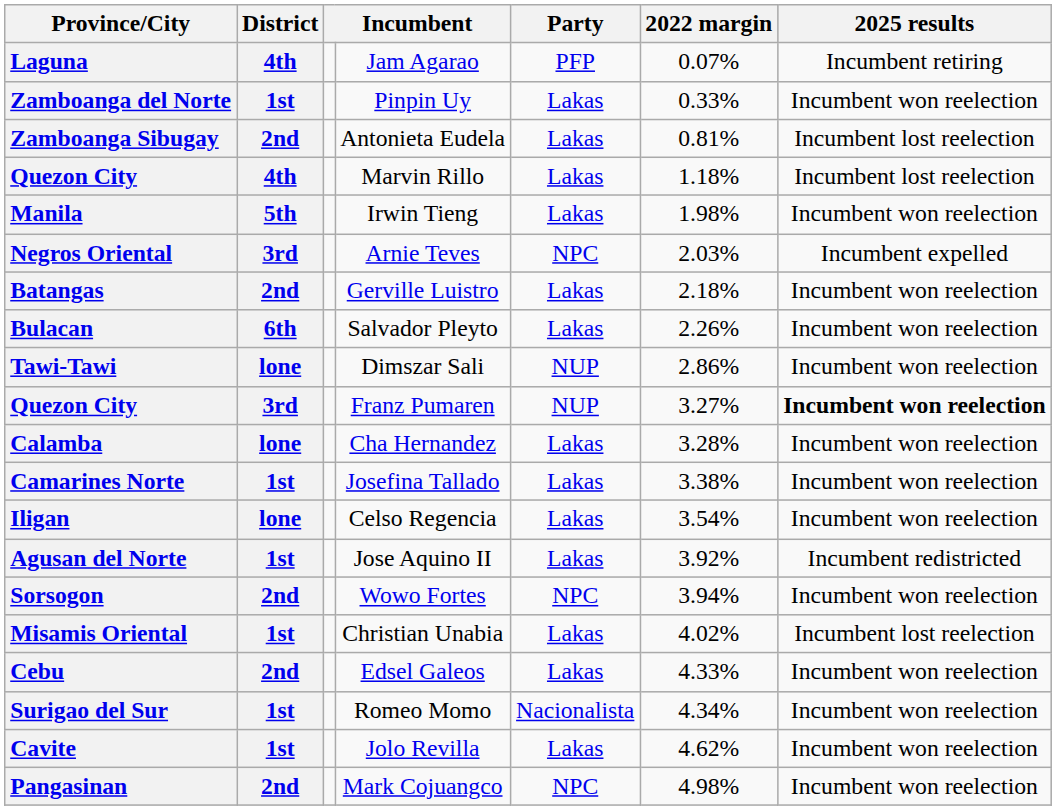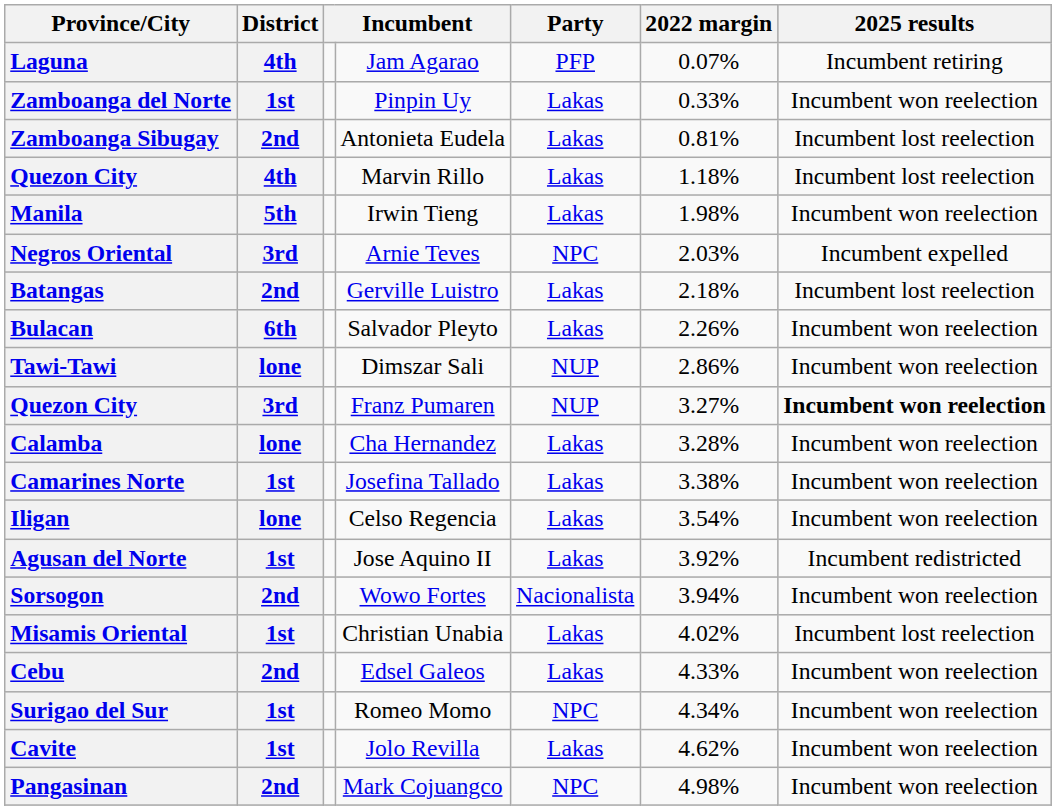(914, 290) Incumbent won reelection -> (914, 290) Incumbent lost reelection
(575, 595) NPC -> (575, 595) Nacionalista
(575, 709) Nacionalista -> (575, 709) NPC
